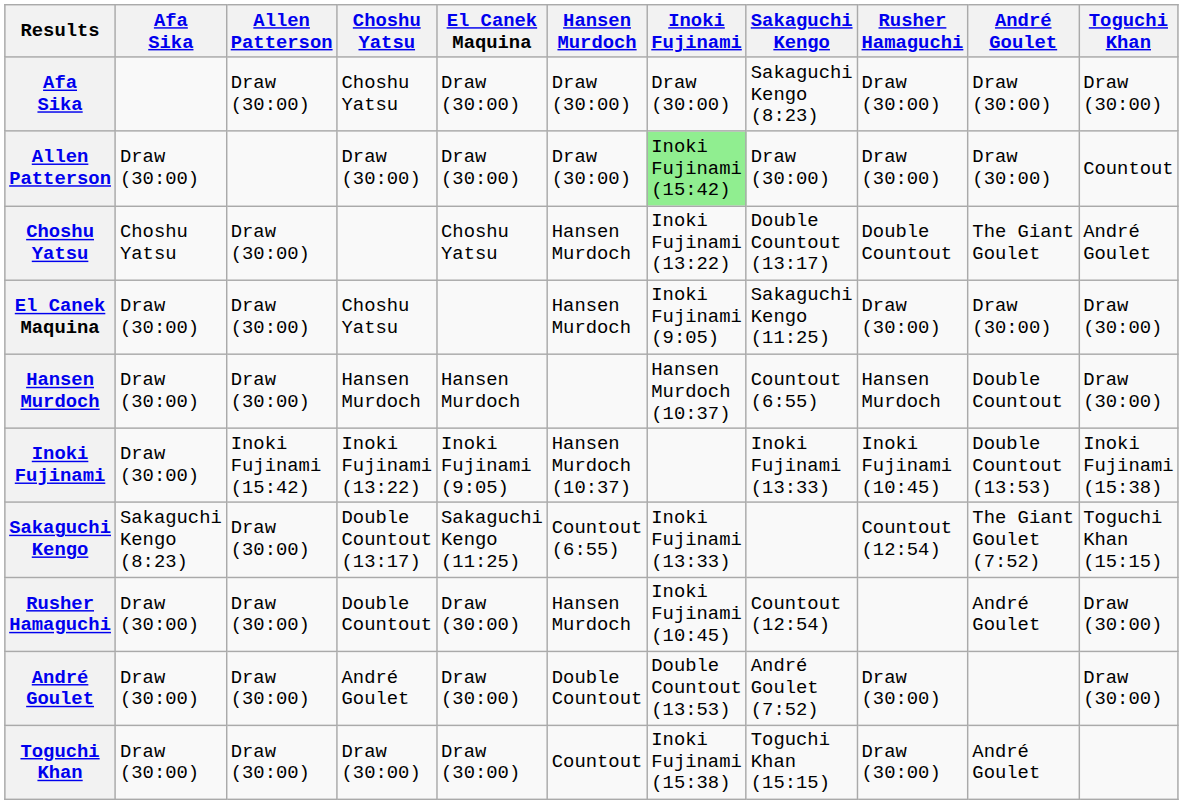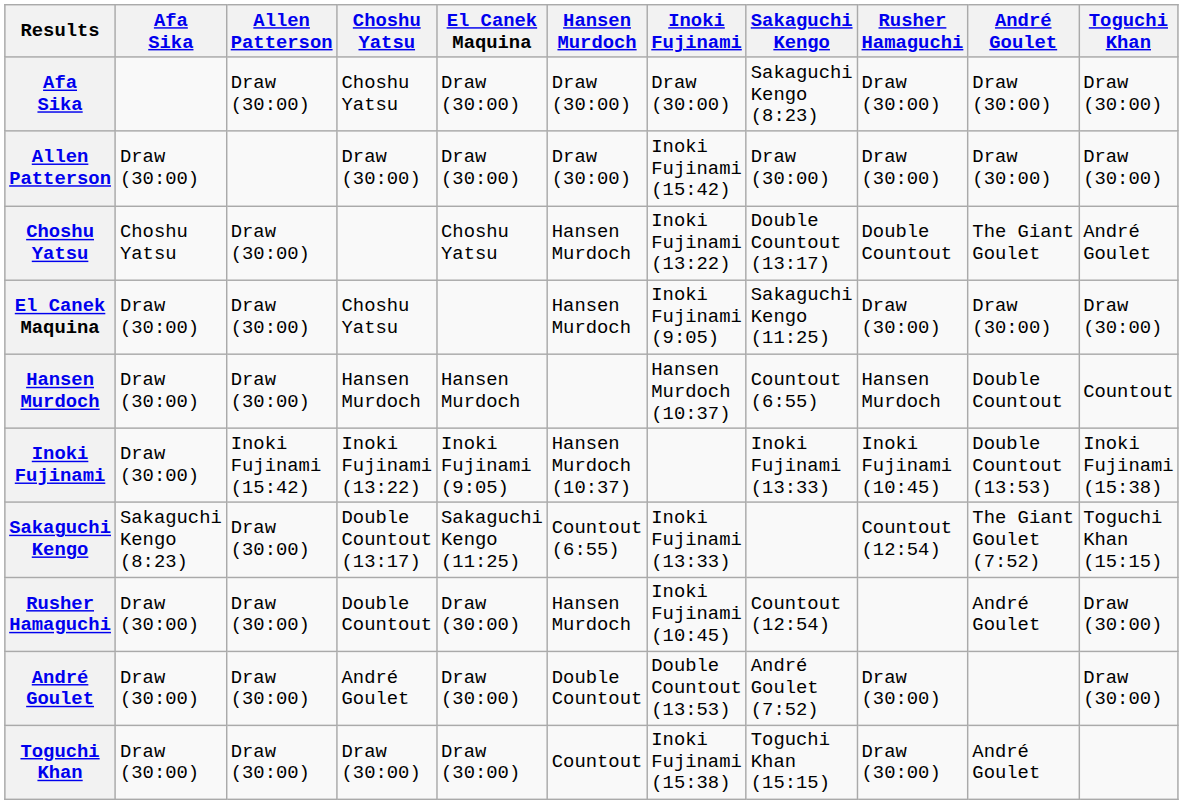(697, 169) lightgreen background -> (697, 169) no background
(1128, 169) Countout -> (1123, 169) Draw (30:00)
(1123, 391) Draw (30:00) -> (1128, 391) Countout
